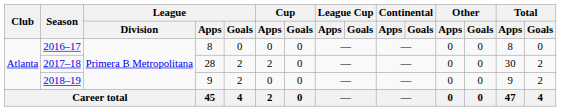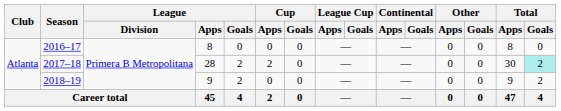(540, 64) no background -> (540, 64) paleturquoise background
